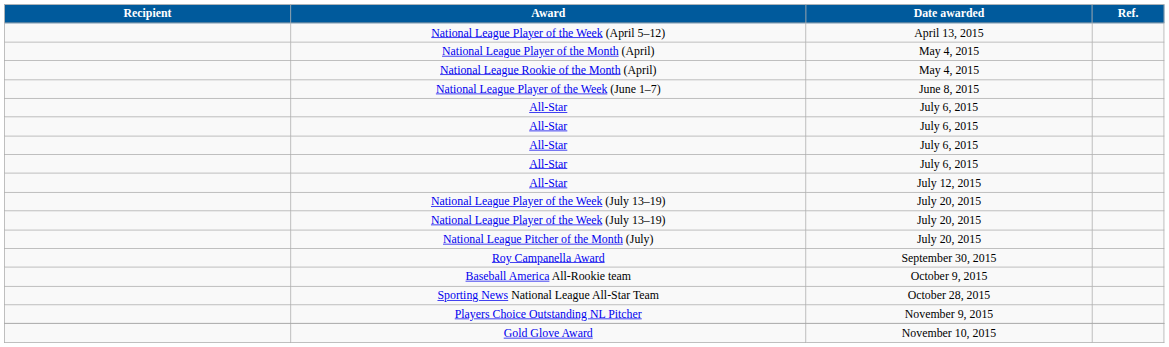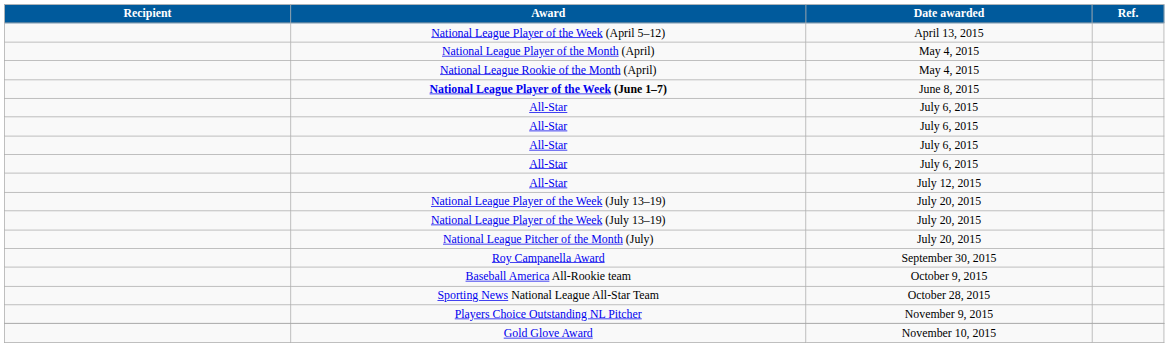(548, 88) normal -> (548, 88) bold
